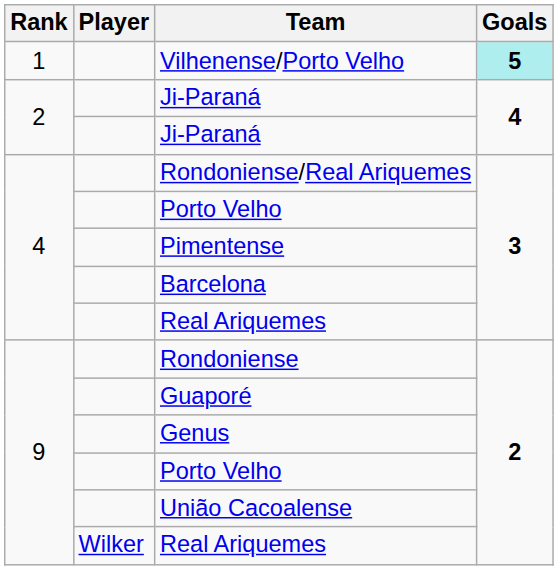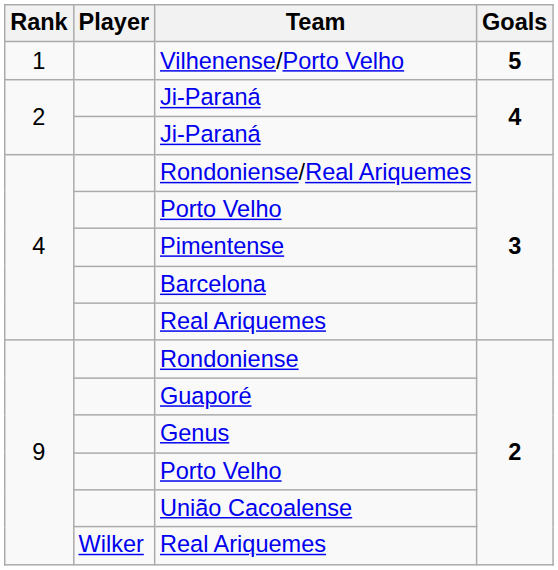(515, 60) paleturquoise background -> (515, 60) no background
